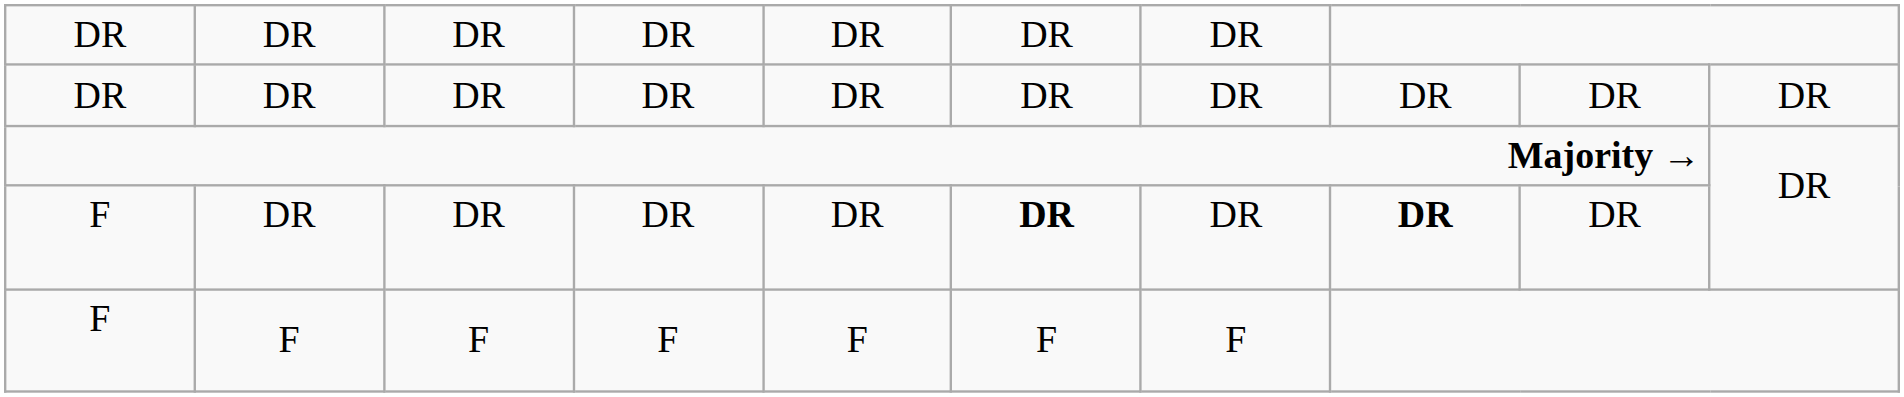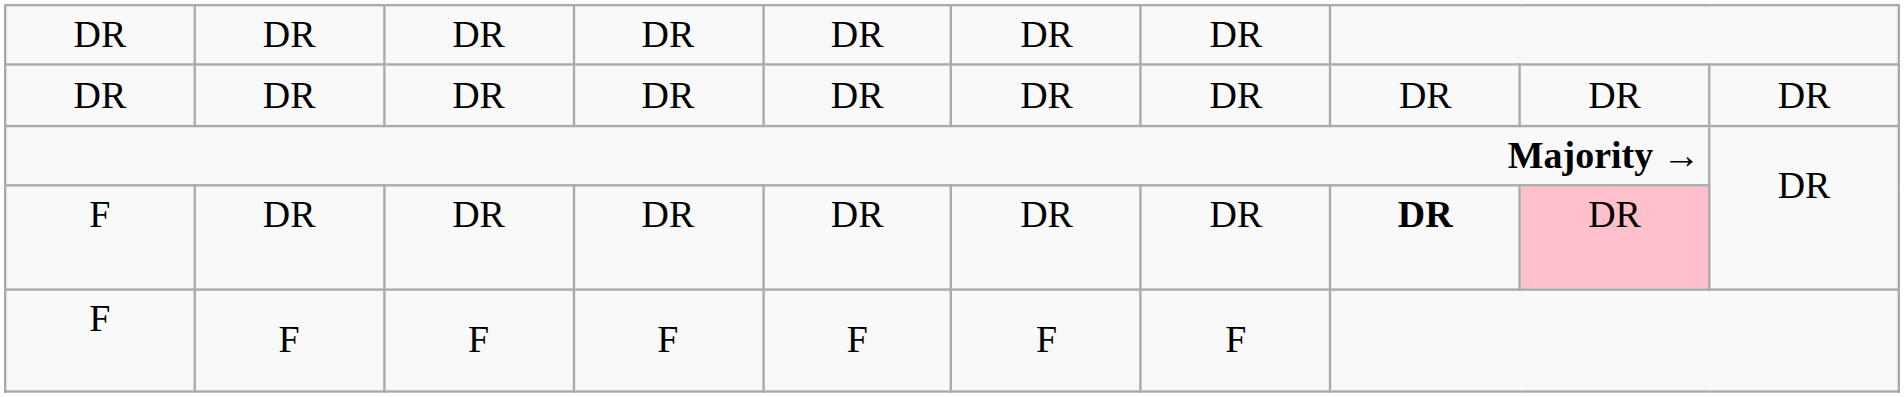(1047, 214) bold -> (1047, 214) normal
(1615, 214) no background -> (1615, 214) pink background
